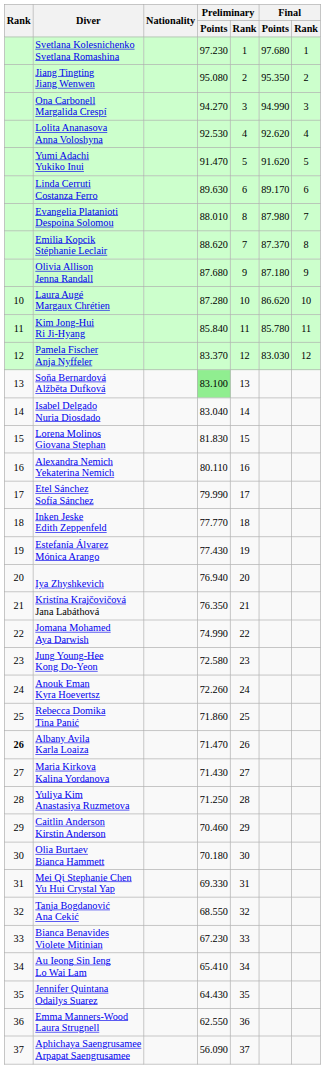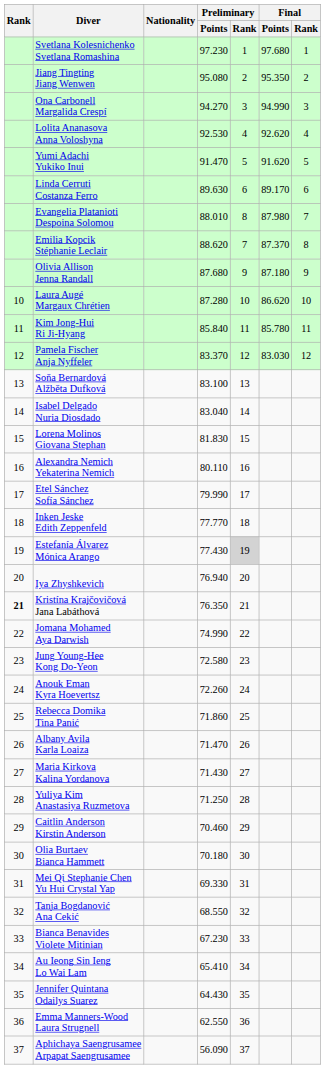(214, 383) lightgreen background -> (214, 383) no background
(245, 550) no background -> (245, 550) lightgrey background
(19, 606) normal -> (19, 606) bold
(19, 744) bold -> (19, 744) normal
